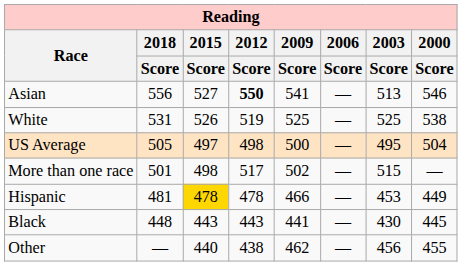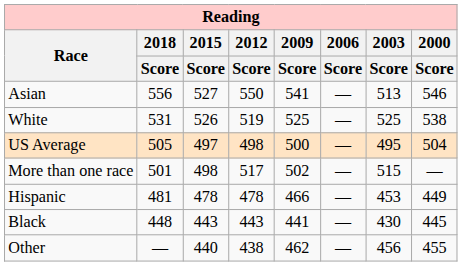(251, 94) bold -> (251, 94) normal
(206, 196) gold background -> (206, 196) no background
